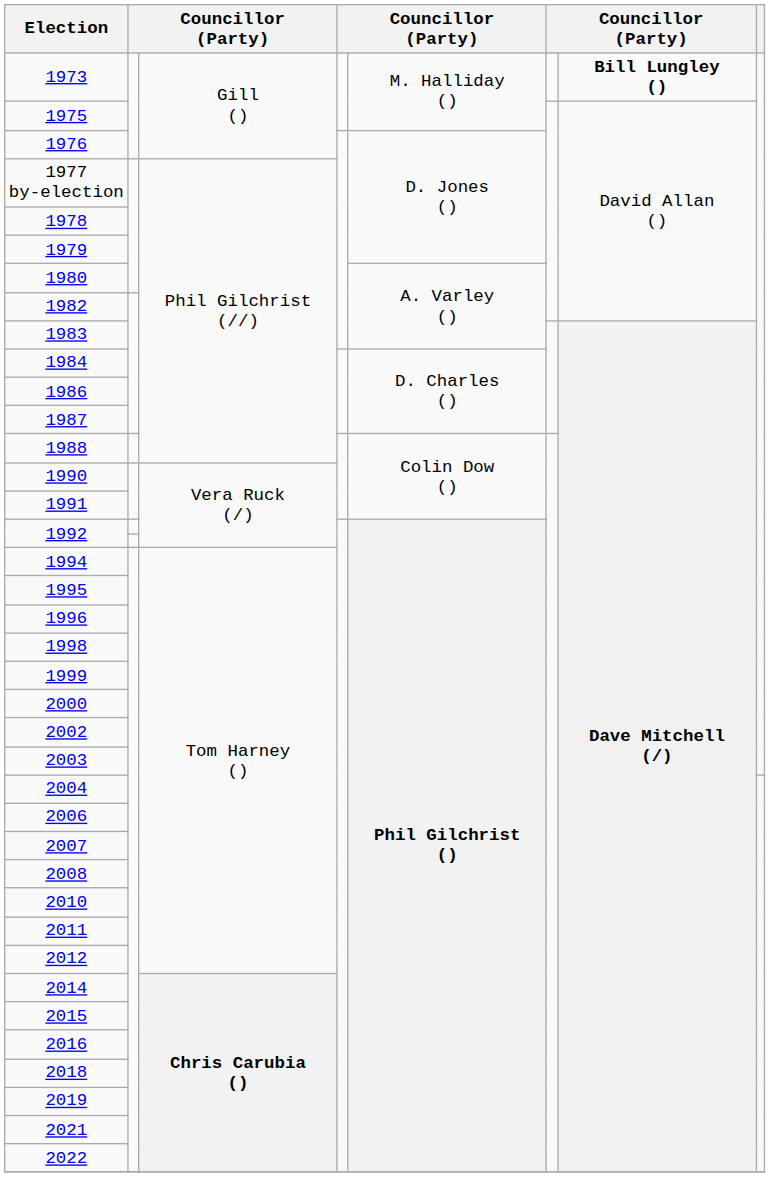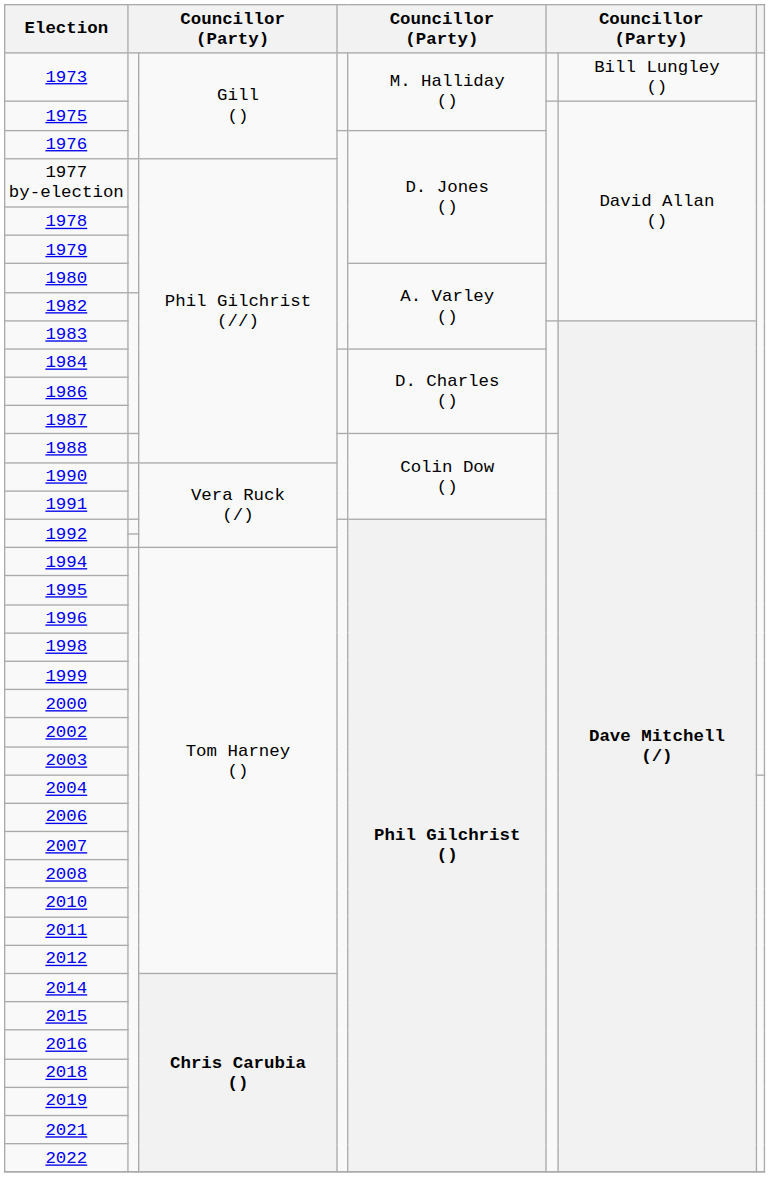(657, 77) bold -> (657, 77) normal
